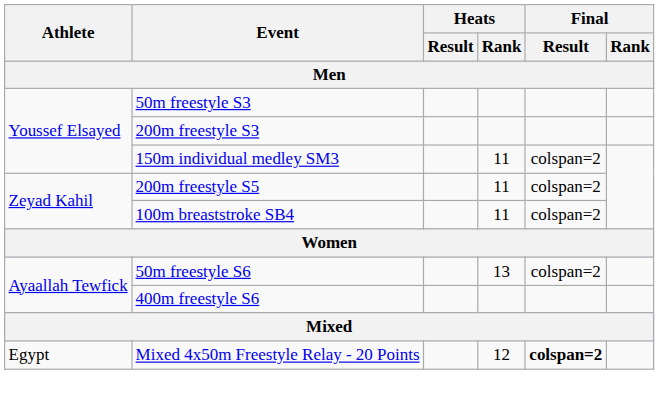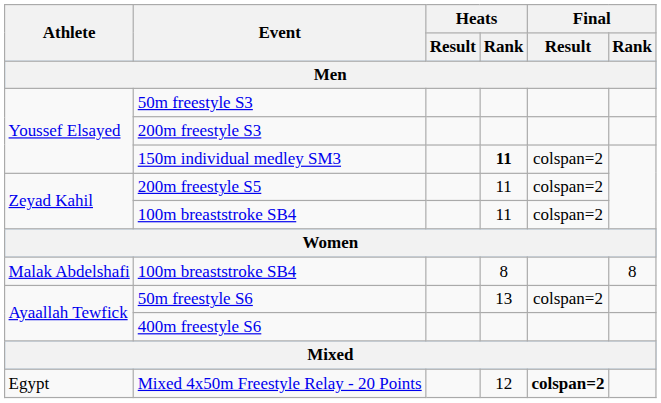(502, 159) normal -> (504, 159) bold
+ row: (69, 271)
